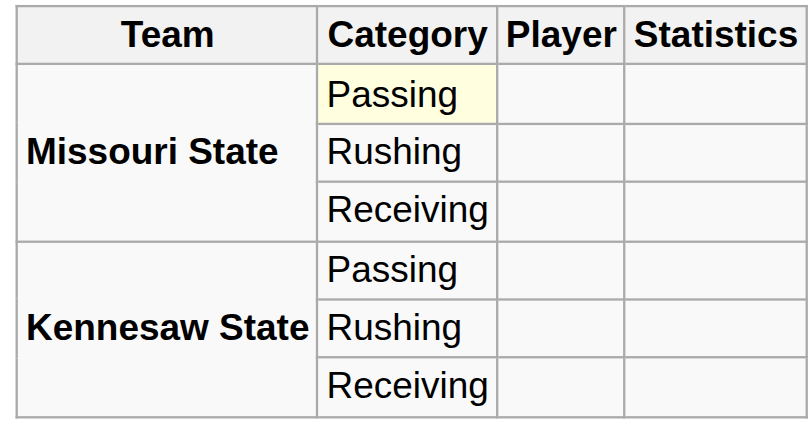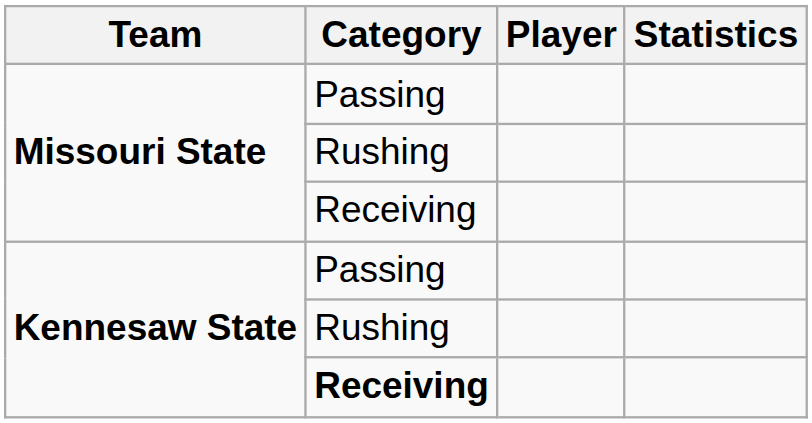(392, 93) lightyellow background -> (380, 93) no background
(408, 386) normal -> (402, 386) bold
